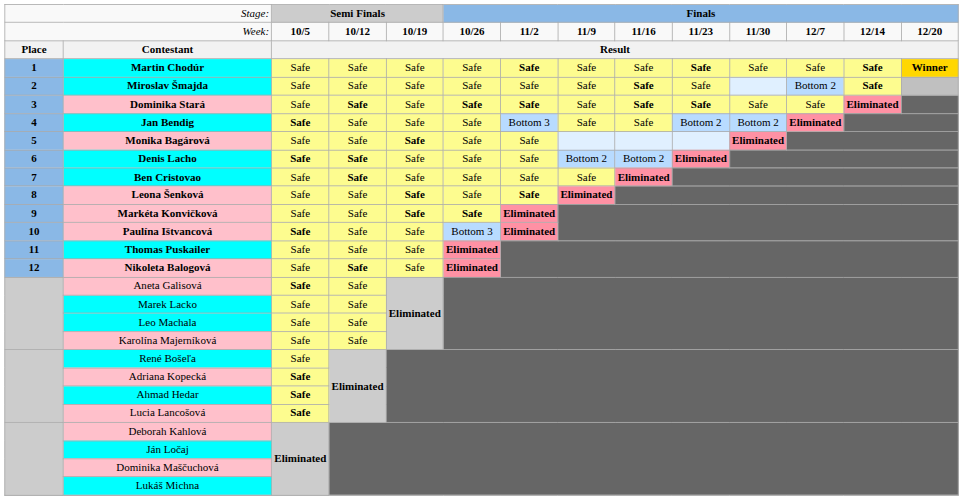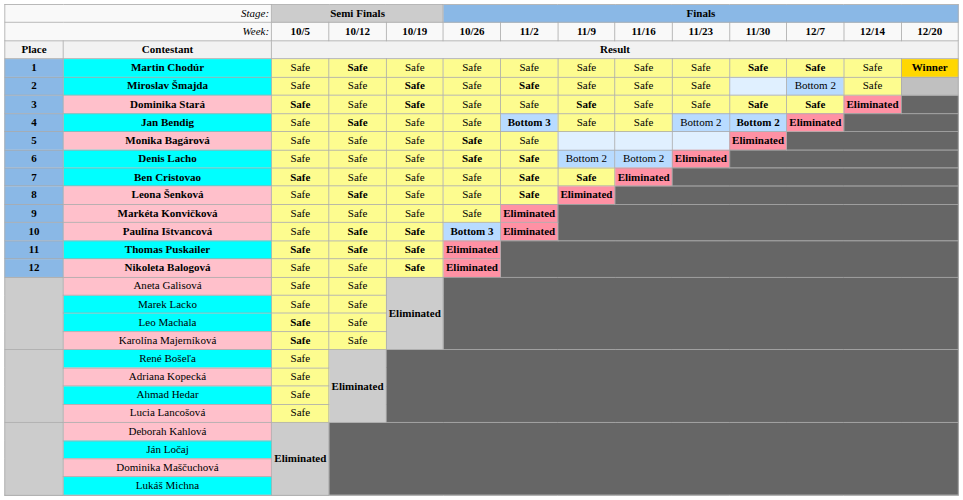(358, 67) normal -> (358, 67) bold
(529, 67) bold -> (529, 67) normal
(701, 67) bold -> (701, 67) normal
(758, 67) normal -> (758, 67) bold
(815, 67) normal -> (815, 67) bold
(873, 67) bold -> (873, 67) normal
(415, 85) normal -> (415, 85) bold
(529, 85) normal -> (529, 85) bold
(644, 85) bold -> (644, 85) normal
(873, 85) bold -> (873, 85) normal
(300, 104) normal -> (300, 104) bold
(358, 104) bold -> (358, 104) normal
(415, 104) normal -> (415, 104) bold
(472, 104) bold -> (472, 104) normal
(529, 104) bold -> (529, 104) normal
(586, 104) normal -> (586, 104) bold
(644, 104) bold -> (644, 104) normal
(701, 104) bold -> (701, 104) normal
(758, 104) normal -> (758, 104) bold
(815, 104) normal -> (815, 104) bold
(300, 122) bold -> (300, 122) normal
(358, 122) normal -> (358, 122) bold
(529, 122) normal -> (529, 122) bold
(758, 122) normal -> (758, 122) bold
(415, 140) bold -> (415, 140) normal
(472, 140) normal -> (472, 140) bold
(300, 158) bold -> (300, 158) normal
(358, 158) bold -> (358, 158) normal
(472, 158) normal -> (472, 158) bold
(529, 158) normal -> (529, 158) bold
(300, 176) normal -> (300, 176) bold
(358, 176) bold -> (358, 176) normal
(529, 176) normal -> (529, 176) bold
(586, 176) normal -> (586, 176) bold
(358, 194) normal -> (358, 194) bold
(415, 194) bold -> (415, 194) normal
(415, 213) bold -> (415, 213) normal
(472, 213) bold -> (472, 213) normal
(300, 231) bold -> (300, 231) normal
(358, 231) normal -> (358, 231) bold
(415, 231) normal -> (415, 231) bold
(472, 231) normal -> (472, 231) bold
(300, 249) normal -> (300, 249) bold
(358, 249) normal -> (358, 249) bold
(415, 249) normal -> (415, 249) bold
(358, 267) bold -> (358, 267) normal
(415, 267) normal -> (415, 267) bold
(300, 285) bold -> (300, 285) normal
(300, 322) normal -> (300, 322) bold
(300, 340) normal -> (300, 340) bold
(300, 376) bold -> (300, 376) normal
(300, 394) bold -> (300, 394) normal
(300, 413) bold -> (300, 413) normal
